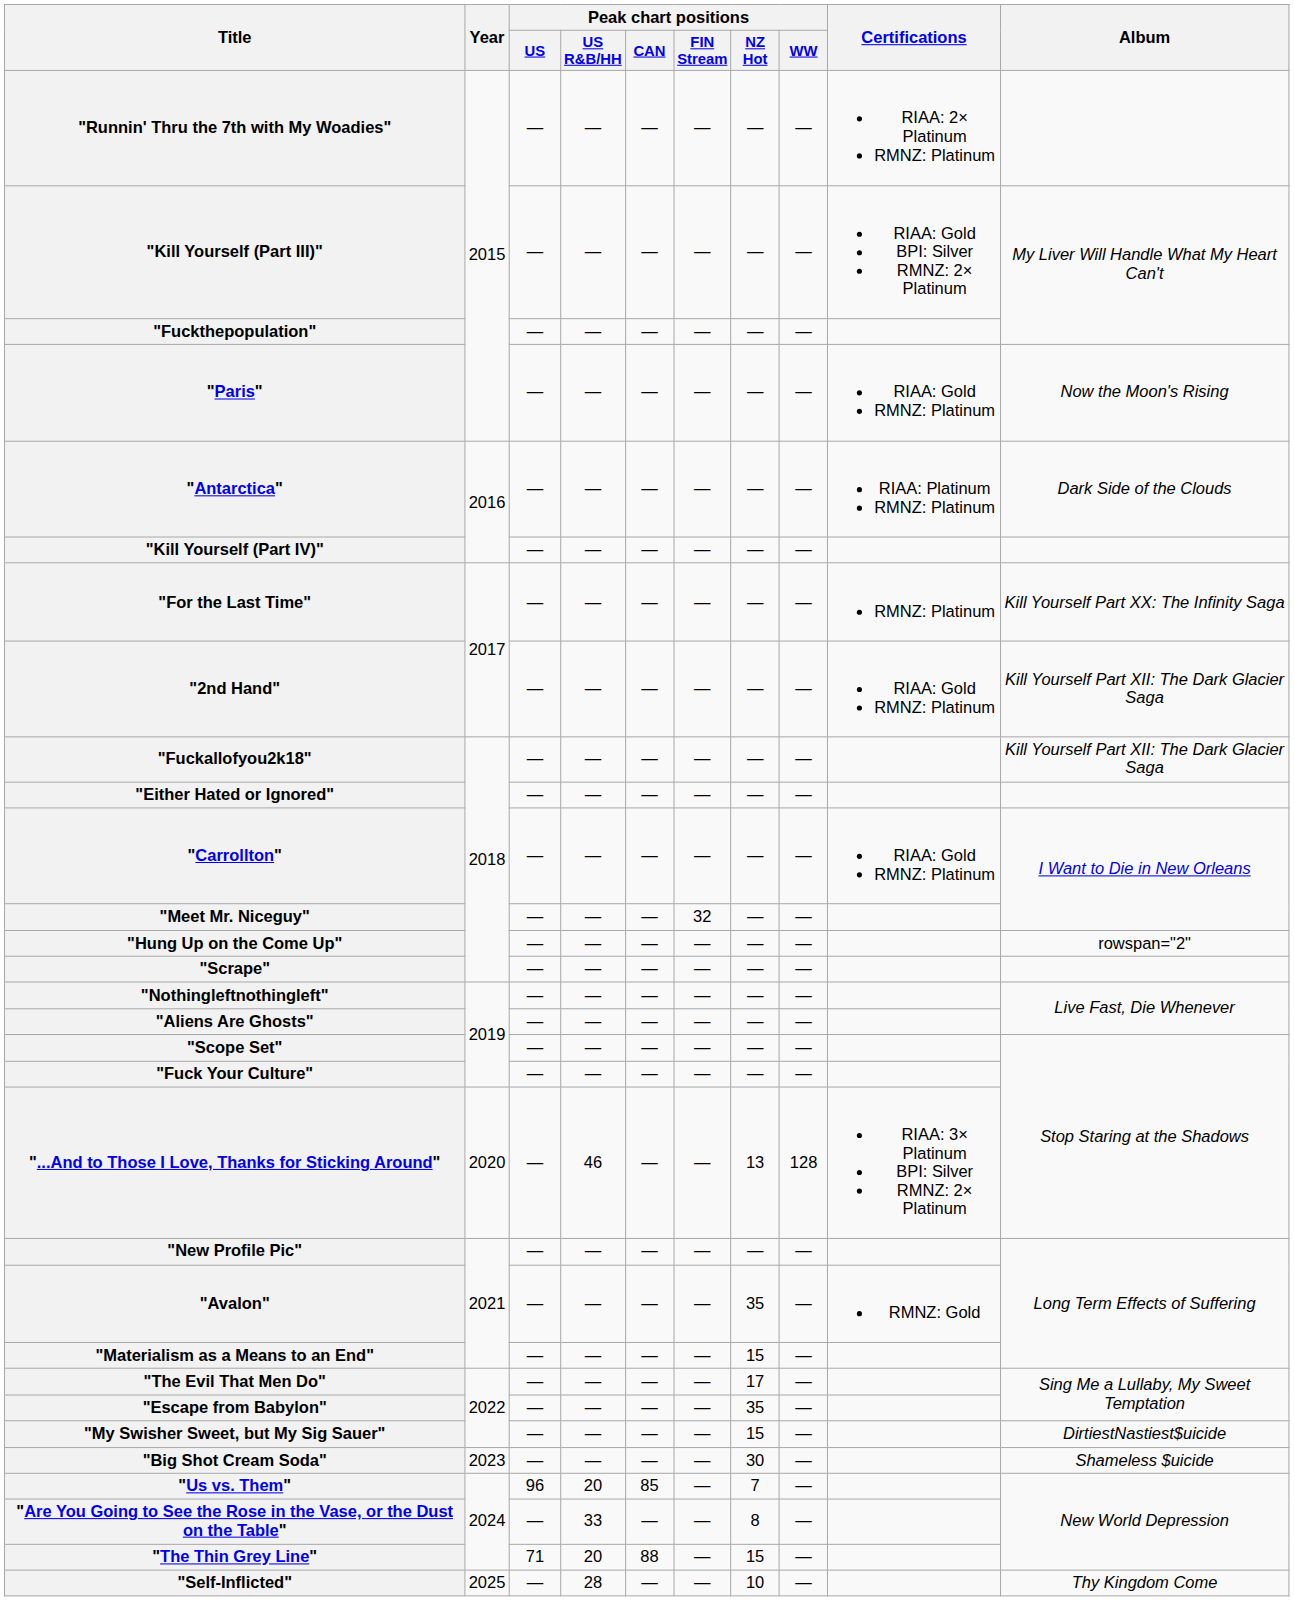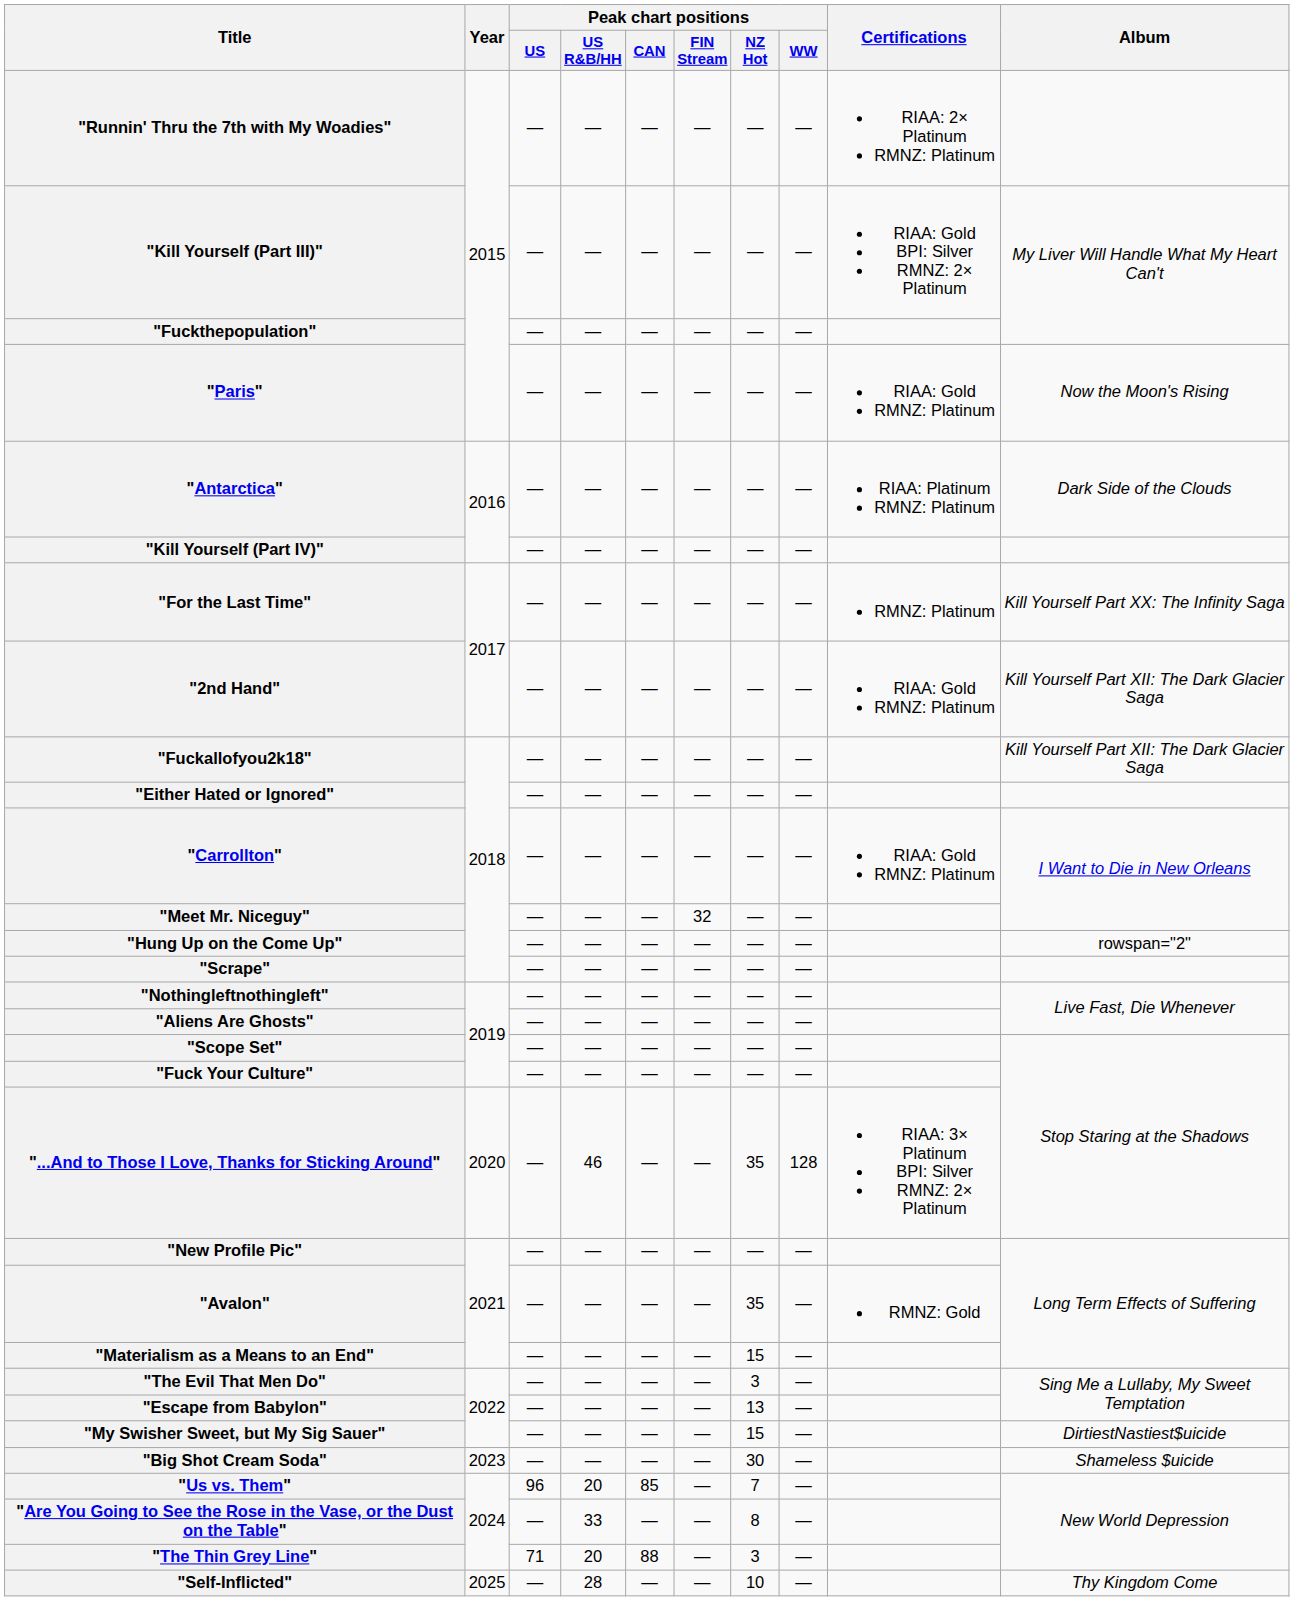(755, 1162) 13 -> (755, 1162) 35
(755, 1381) 17 -> (755, 1381) 3
(755, 1407) 35 -> (755, 1407) 13
(755, 1557) 15 -> (755, 1557) 3
